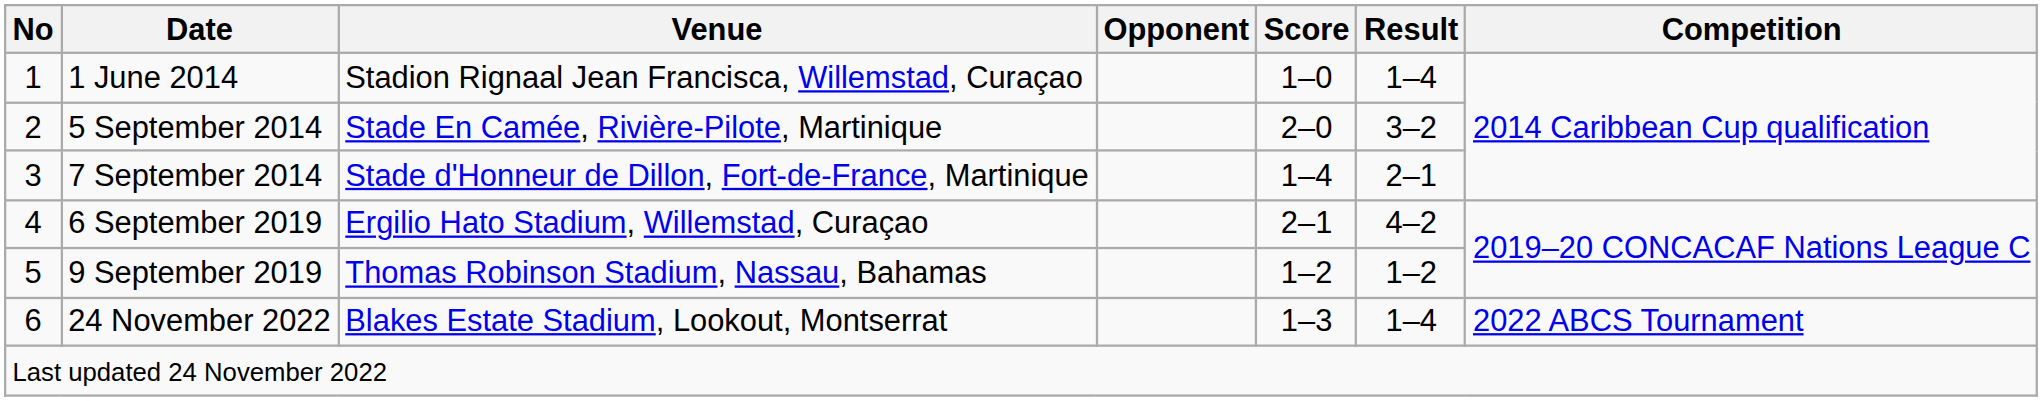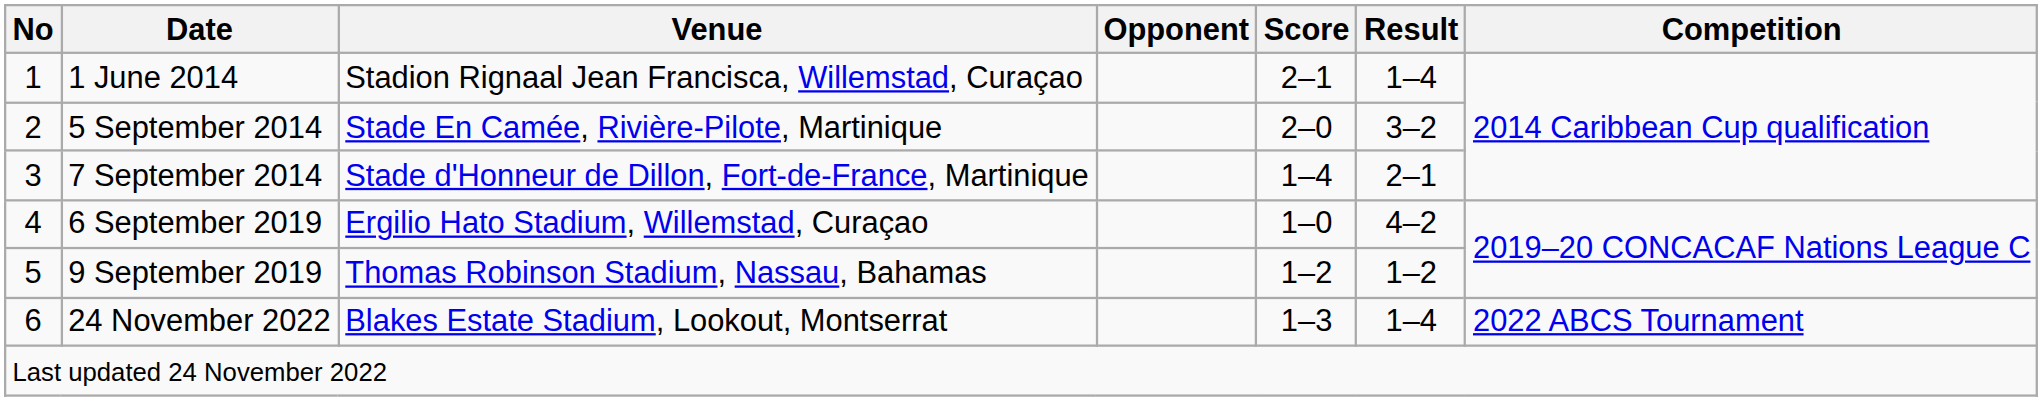(1307, 78) 1–0 -> (1307, 78) 2–1
(1307, 224) 2–1 -> (1307, 224) 1–0
